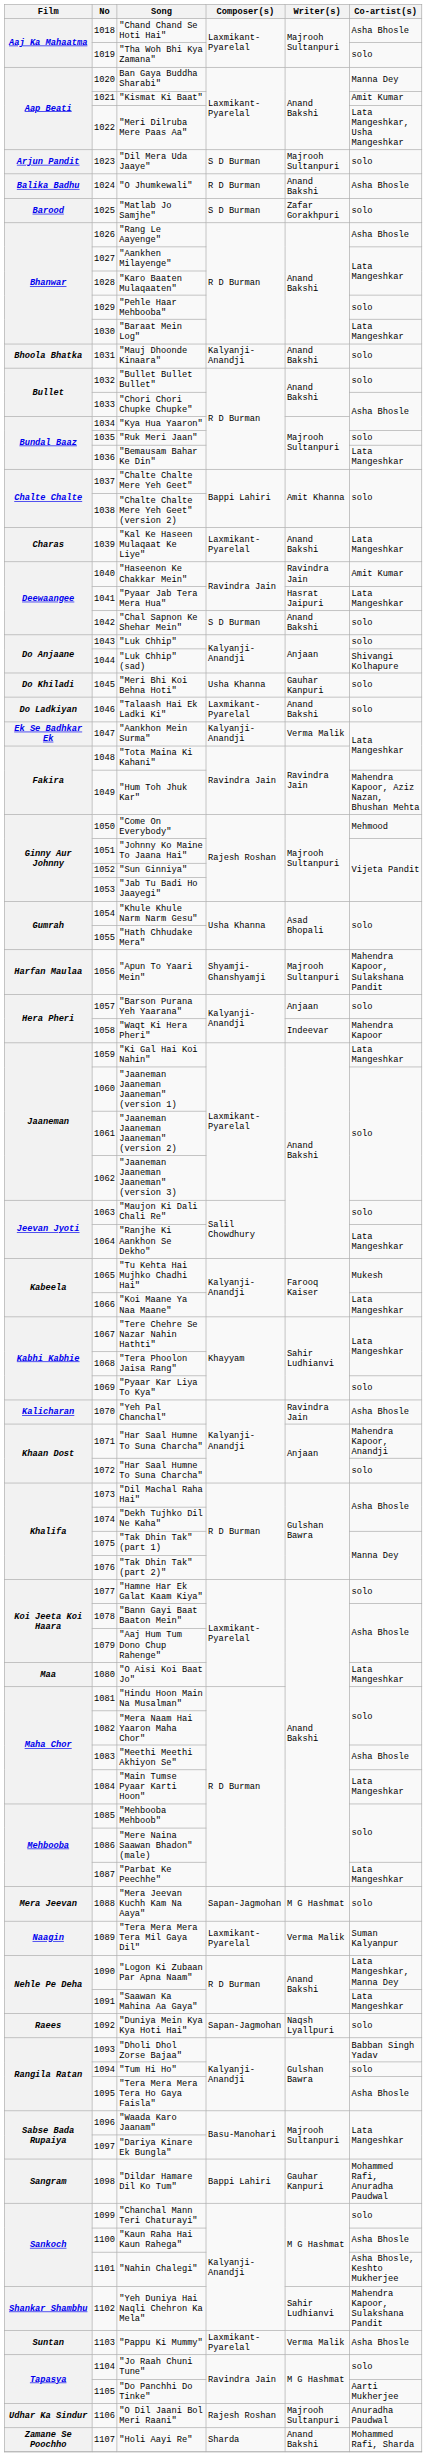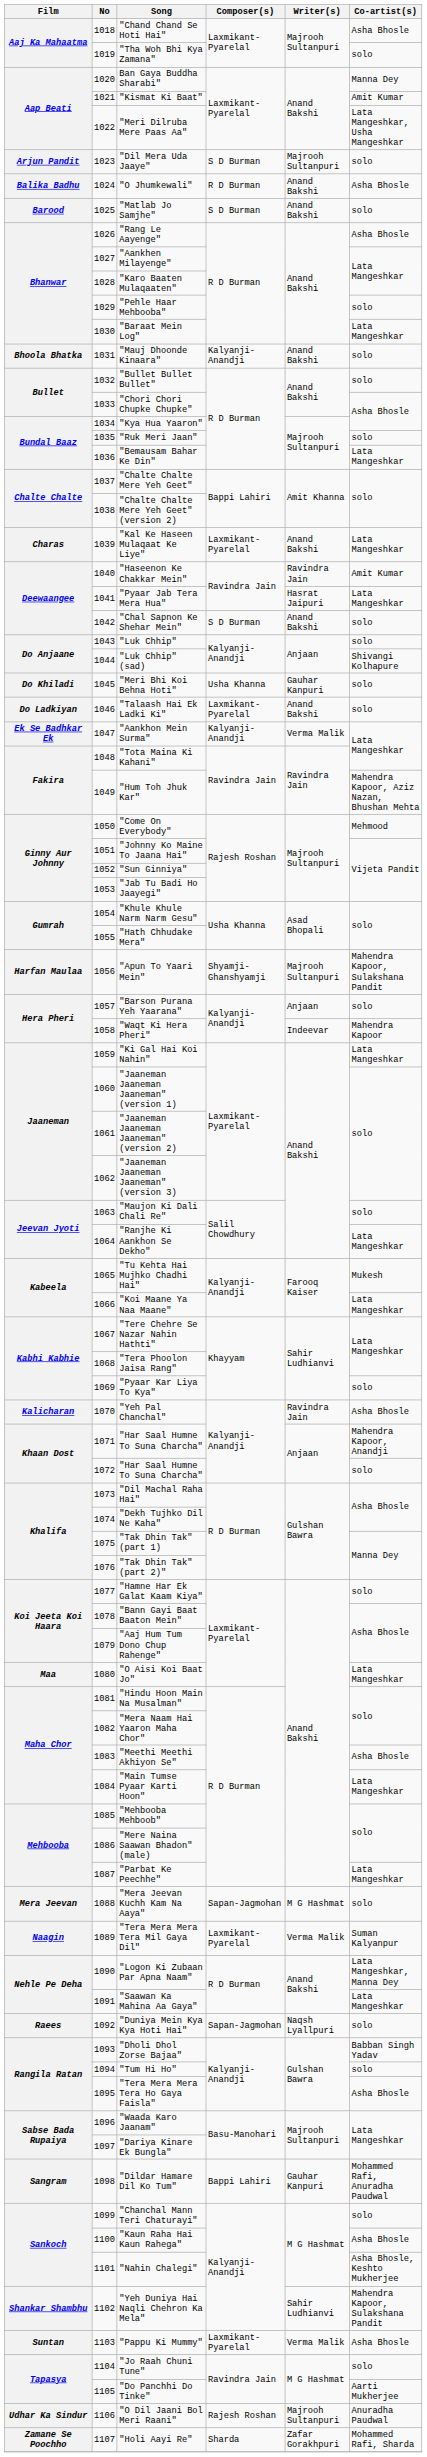(313, 210) Zafar Gorakhpuri -> (303, 210) Anand Bakshi
(303, 2440) Anand Bakshi -> (313, 2440) Zafar Gorakhpuri
